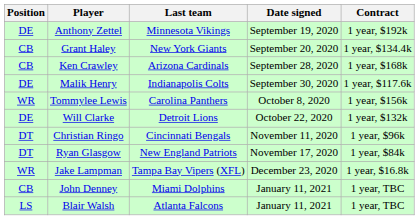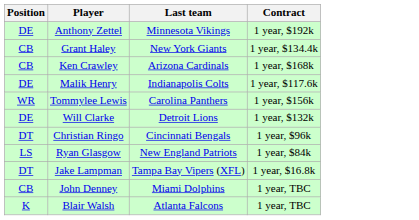- column: (294, 13)
(26, 153) DT -> (26, 153) LS
(26, 170) WR -> (26, 170) DT
(26, 205) LS -> (26, 205) K
